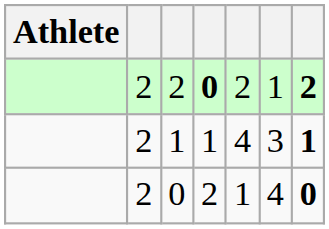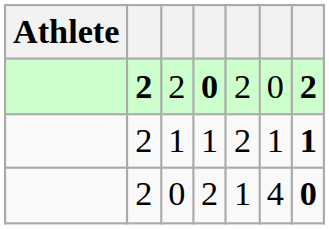(144, 85) normal -> (144, 85) bold
(275, 85) 1 -> (275, 85) 0
(243, 140) 4 -> (243, 140) 2
(275, 140) 3 -> (275, 140) 1
